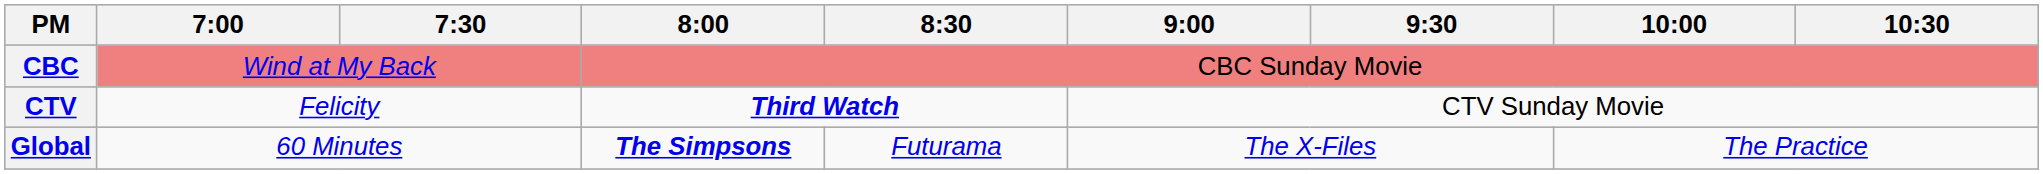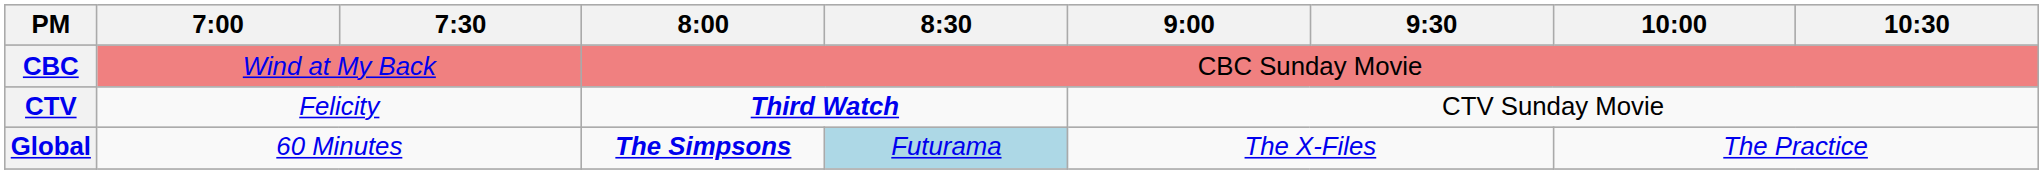(946, 147) no background -> (946, 147) lightblue background
